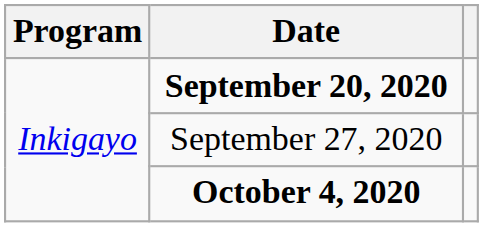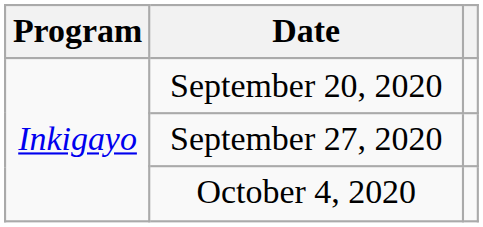(306, 85) bold -> (306, 85) normal
(306, 192) bold -> (306, 192) normal
